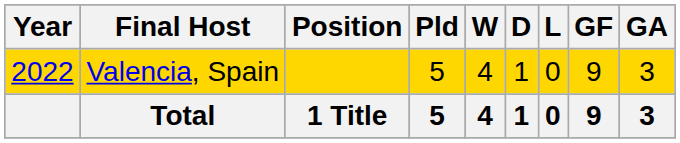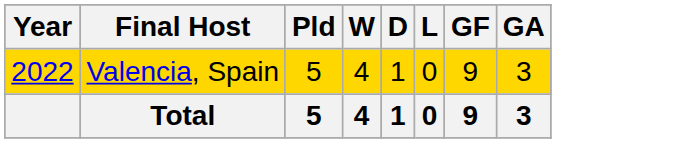- column: (347, 26)
